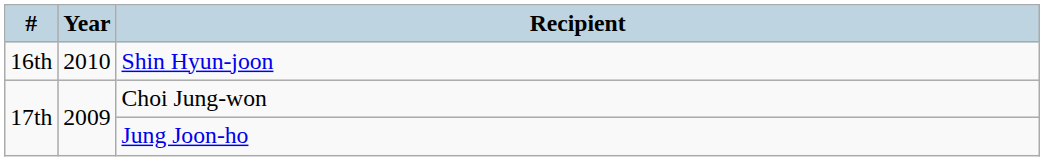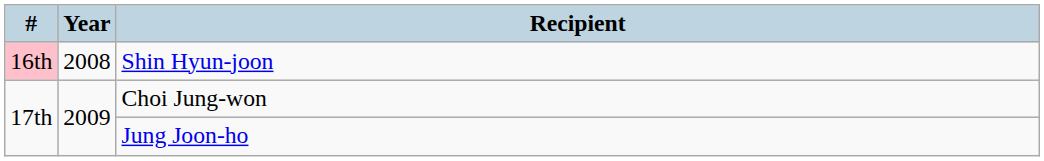(31, 60) no background -> (31, 60) pink background
(87, 60) 2010 -> (87, 60) 2008
